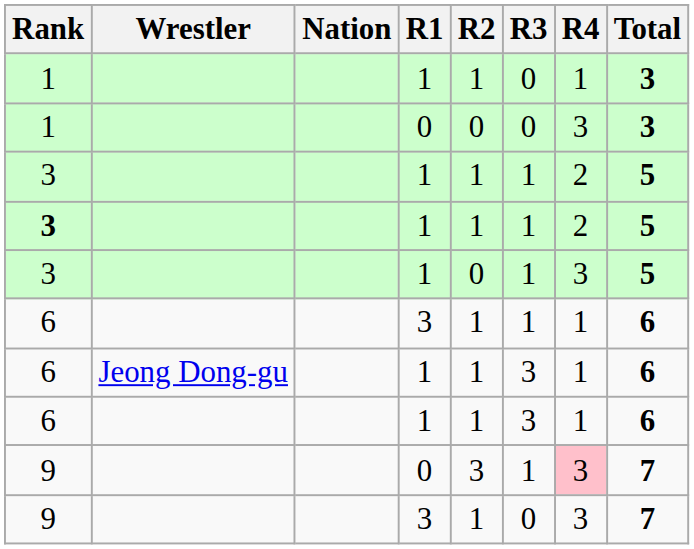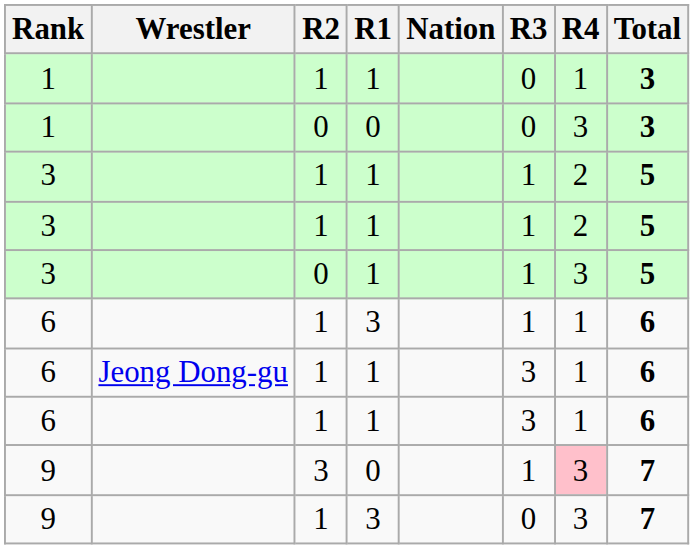columns swapped: (347, 28) <-> (477, 28)
(48, 224) bold -> (48, 224) normal
